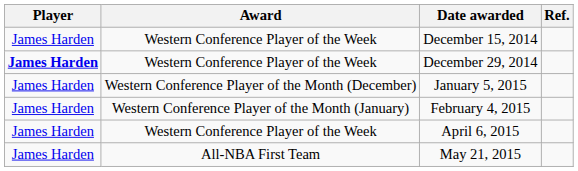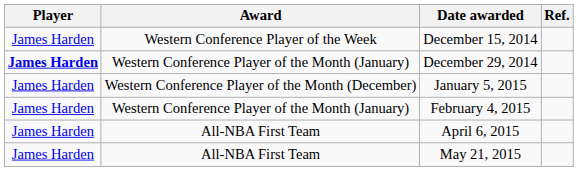(261, 62) Western Conference Player of the Week -> (261, 62) Western Conference Player of the Month (January)
(261, 131) Western Conference Player of the Week -> (261, 131) All-NBA First Team
